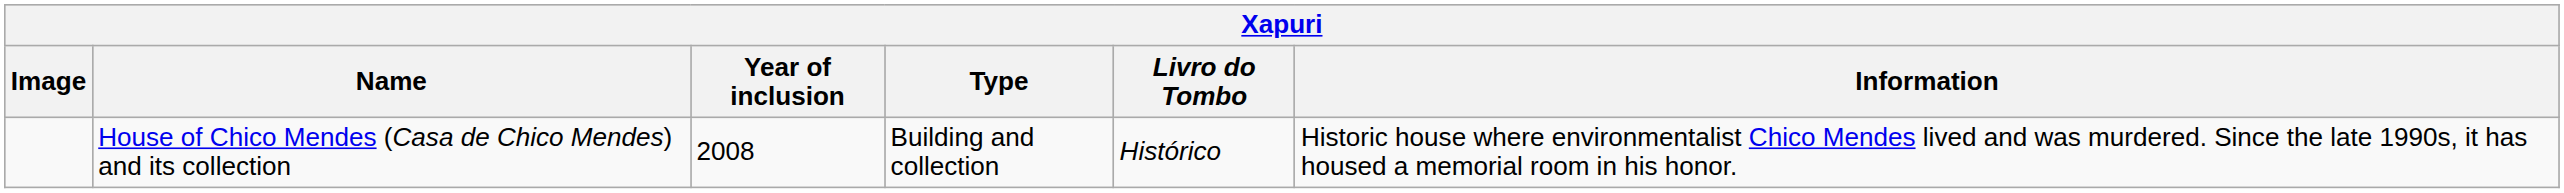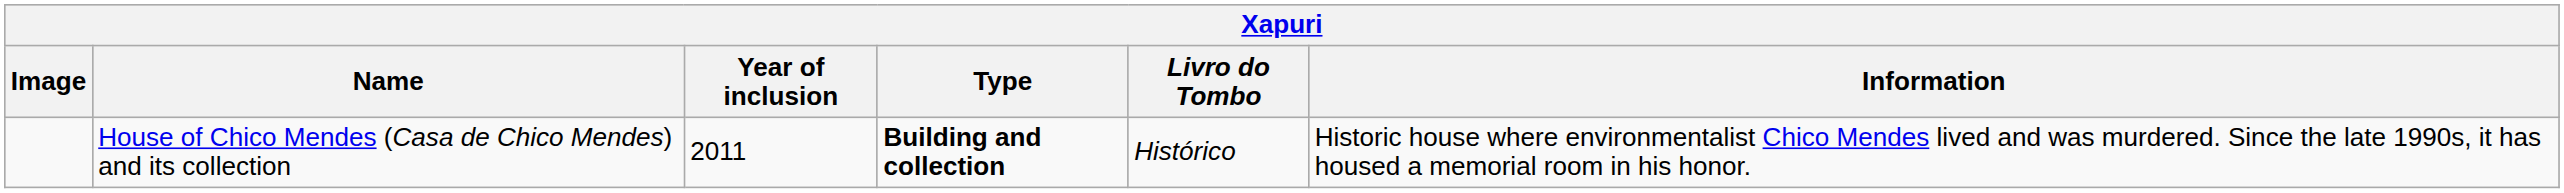(726, 151) 2008 -> (718, 151) 2011
(962, 151) normal -> (962, 151) bold
